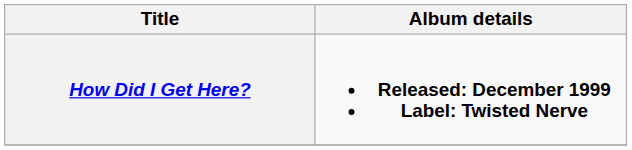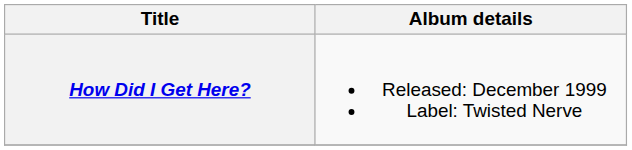(471, 100) bold -> (471, 100) normal
